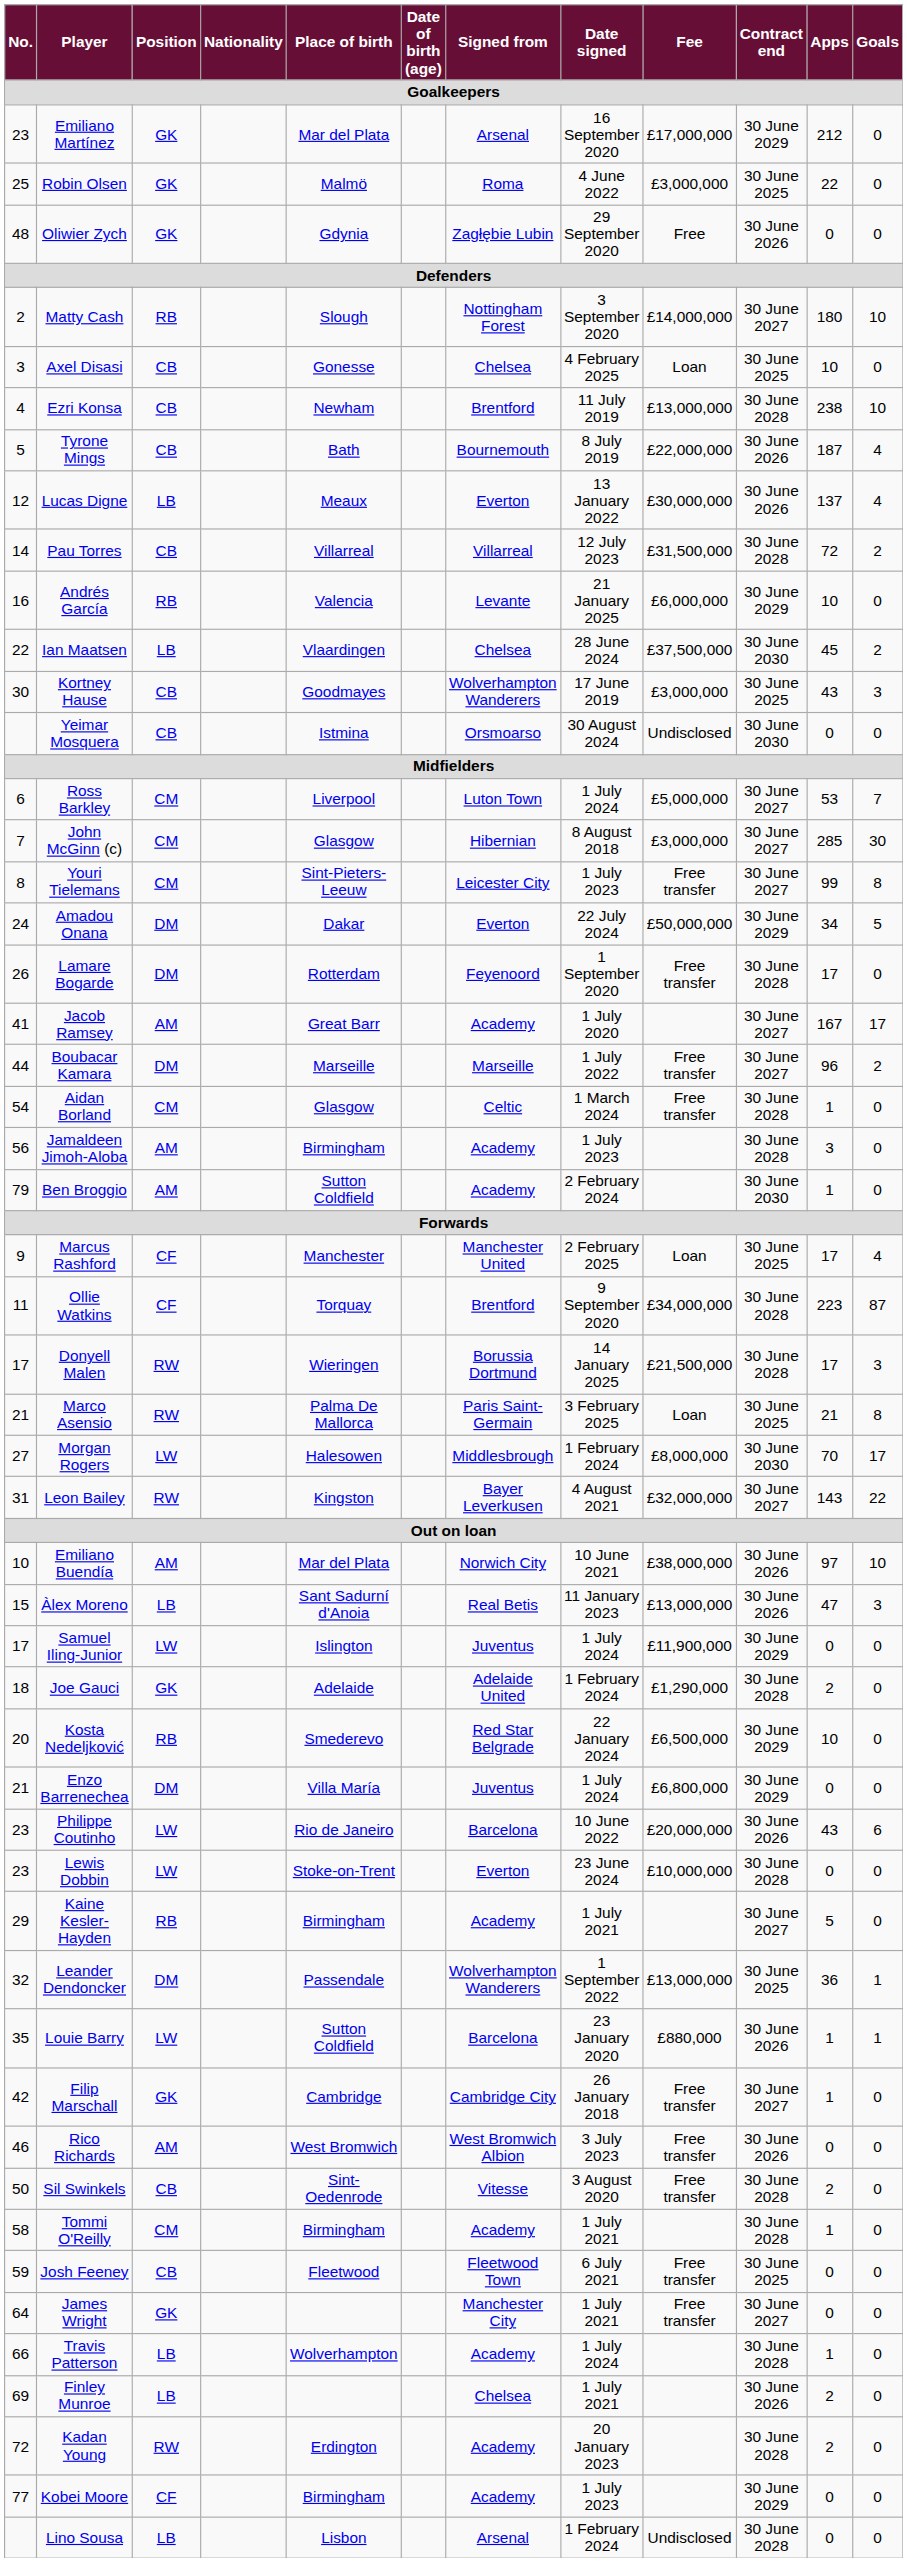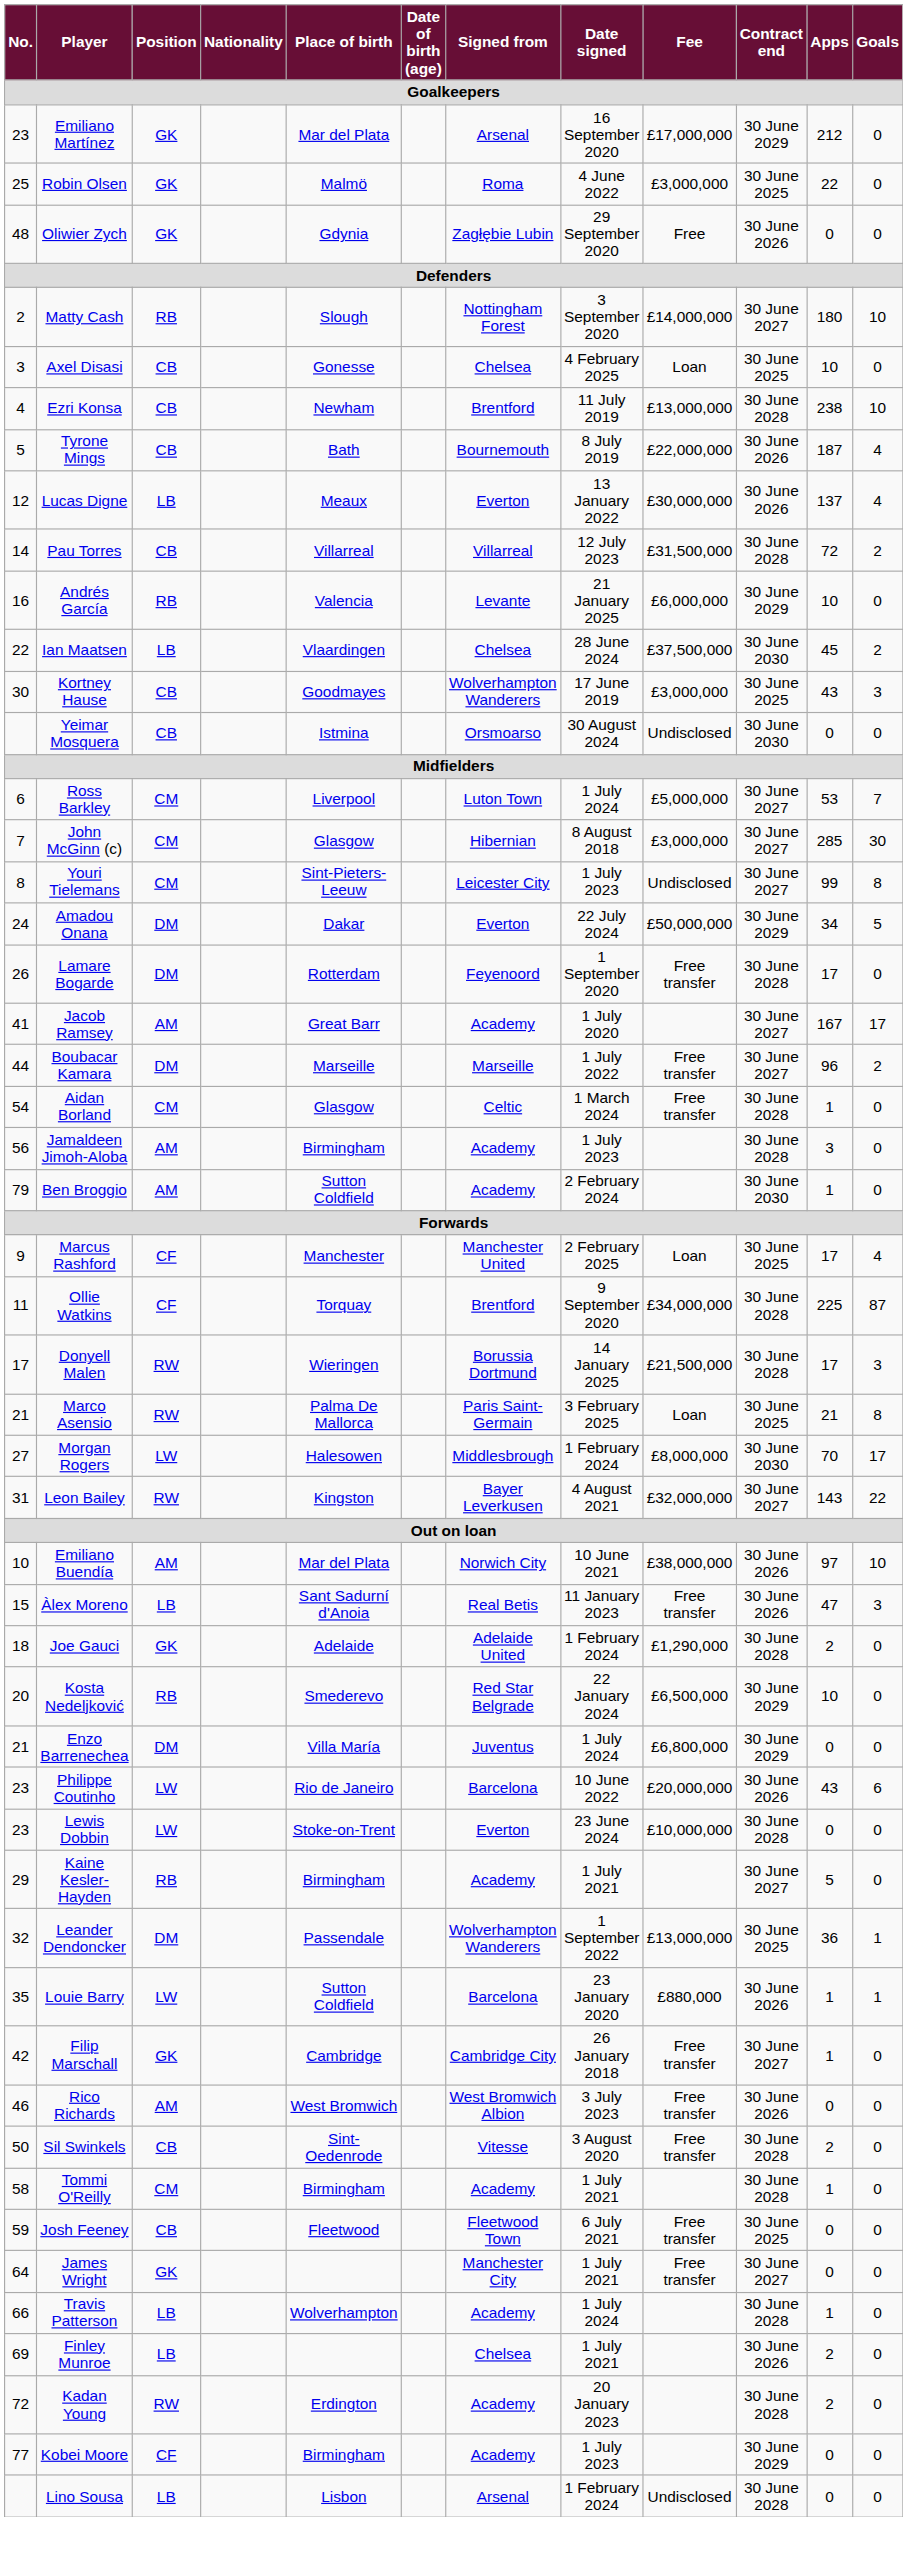(690, 882) Free transfer -> (689, 882) Undisclosed
(830, 1305) 223 -> (830, 1305) 225
(690, 1604) £13,000,000 -> (690, 1604) Free transfer
- row: (84, 1646)
